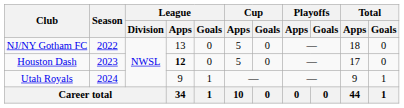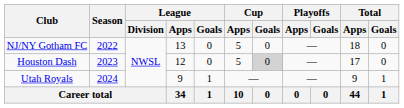(180, 62) bold -> (180, 62) normal
(267, 62) no background -> (267, 62) lightgrey background
